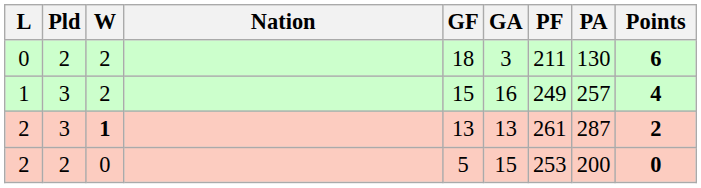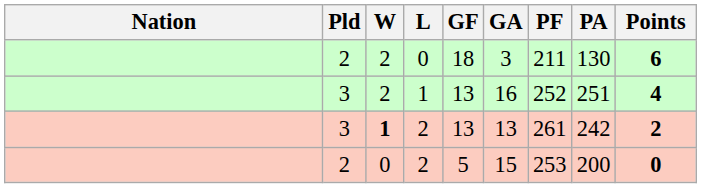columns swapped: (283, 22) <-> (24, 22)
(463, 93) 15 -> (463, 93) 13
(550, 93) 249 -> (550, 93) 252
(594, 93) 257 -> (594, 93) 251
(594, 128) 287 -> (594, 128) 242
